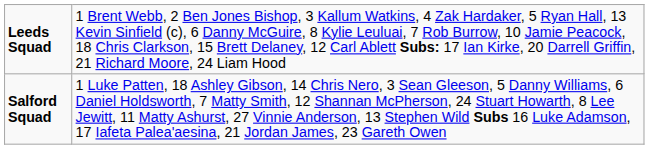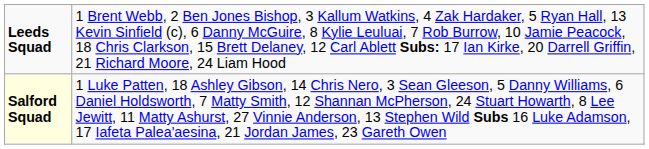(32, 109) no background -> (32, 109) lightyellow background
